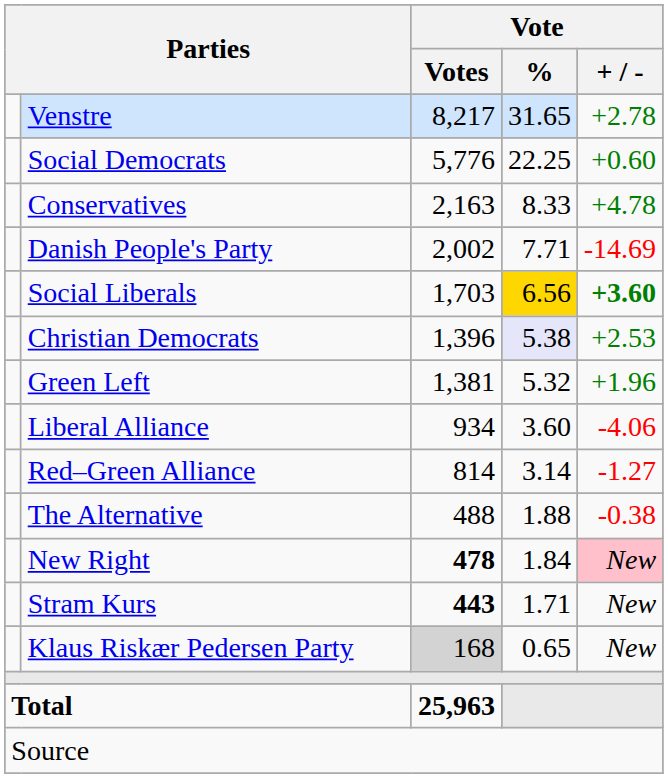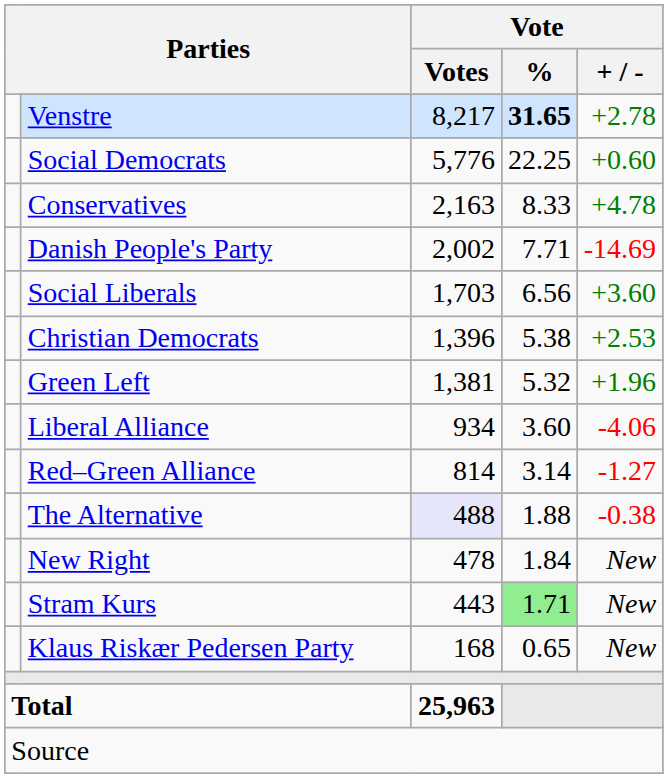(539, 115) normal -> (539, 115) bold
(546, 293) gold background -> (546, 293) no background
(624, 293) bold -> (624, 293) normal
(546, 337) lavender background -> (546, 337) no background
(474, 515) no background -> (474, 515) lavender background
(474, 559) bold -> (474, 559) normal
(631, 559) pink background -> (631, 559) no background
(474, 603) bold -> (474, 603) normal
(546, 603) no background -> (546, 603) lightgreen background
(474, 648) lightgrey background -> (474, 648) no background
